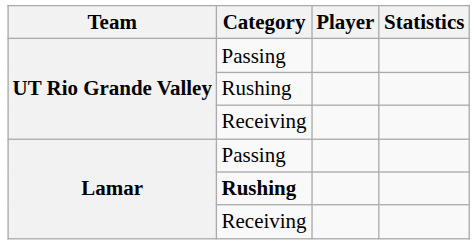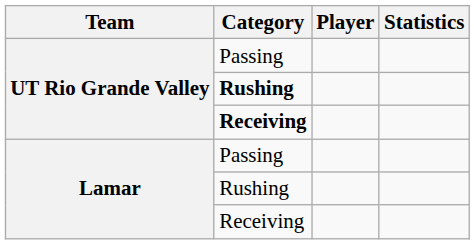(256, 88) normal -> (257, 88) bold
(264, 121) normal -> (263, 121) bold
(259, 188) bold -> (254, 188) normal
